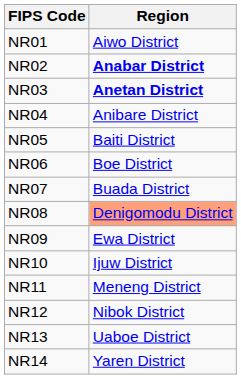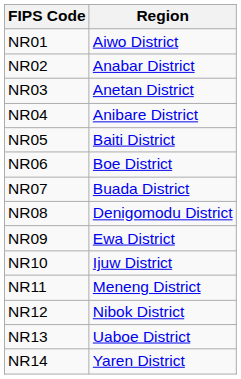(148, 66) bold -> (144, 66) normal
(148, 90) bold -> (143, 90) normal
(163, 213) lightsalmon background -> (163, 213) no background
